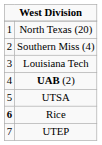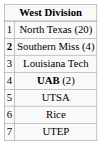(9, 47) normal -> (9, 47) bold
(9, 115) bold -> (9, 115) normal
